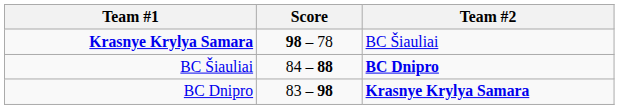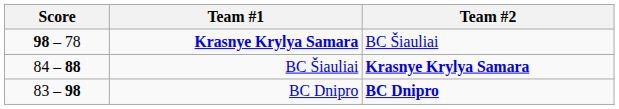columns swapped: (131, 16) <-> (309, 16)
(402, 66) BC Dnipro -> (447, 66) Krasnye Krylya Samara
(447, 91) Krasnye Krylya Samara -> (402, 91) BC Dnipro
